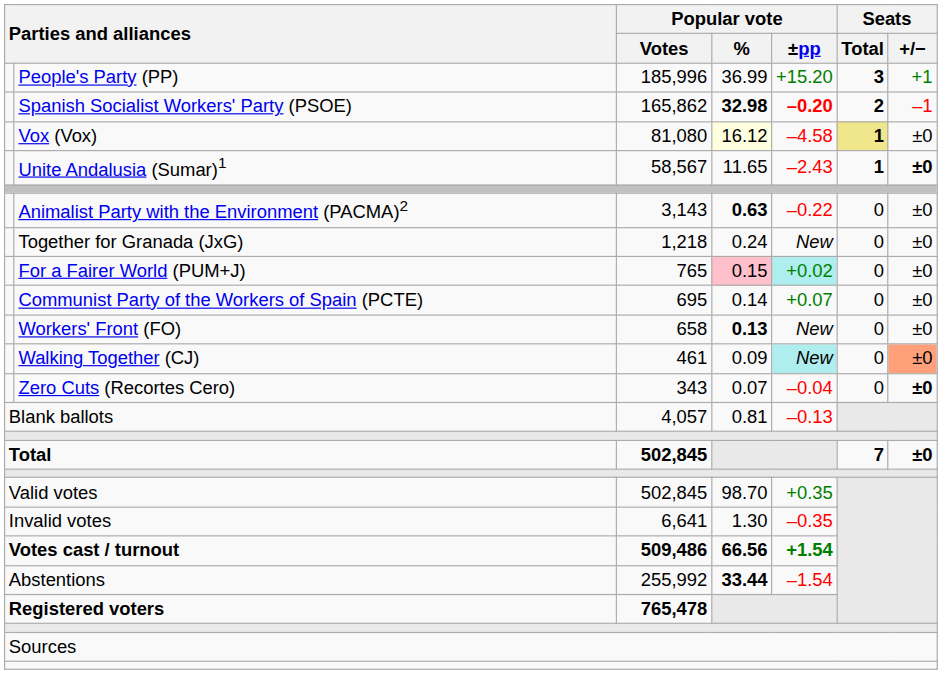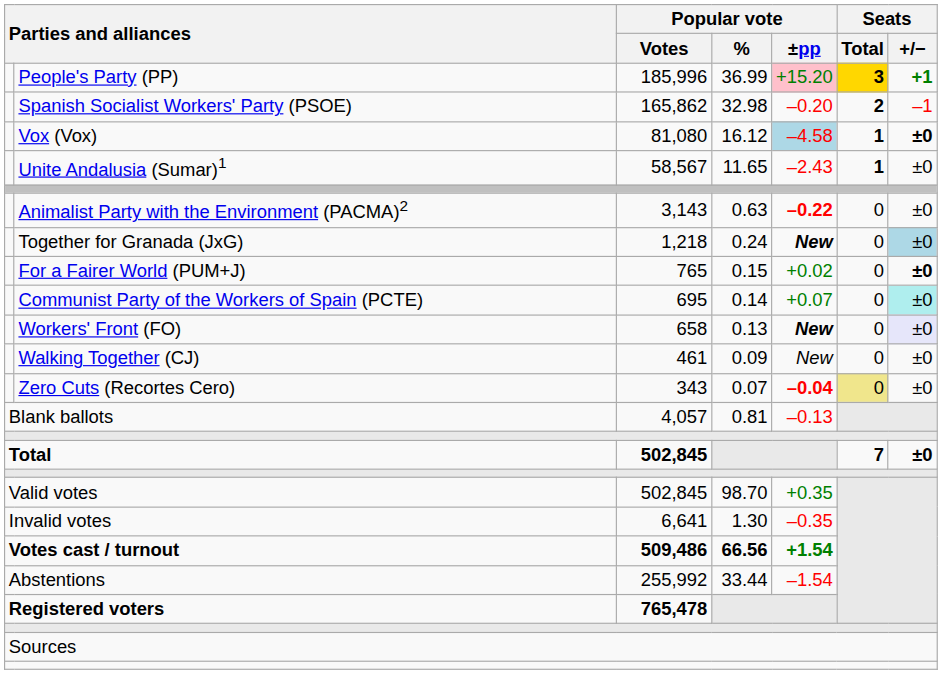(804, 77) no background -> (804, 77) pink background
(879, 77) no background -> (879, 77) gold background
(922, 77) normal -> (922, 77) bold
(745, 106) bold -> (745, 106) normal
(810, 106) bold -> (810, 106) normal
(745, 135) lightyellow background -> (745, 135) no background
(810, 135) no background -> (810, 135) lightblue background
(879, 135) khaki background -> (879, 135) no background
(922, 135) normal -> (922, 135) bold
(922, 167) bold -> (922, 167) normal
(750, 210) bold -> (750, 210) normal
(810, 210) normal -> (810, 210) bold
(814, 241) normal -> (814, 241) bold
(922, 241) no background -> (922, 241) lightblue background
(750, 270) pink background -> (750, 270) no background
(810, 270) paleturquoise background -> (810, 270) no background
(922, 270) normal -> (922, 270) bold
(922, 300) no background -> (922, 300) paleturquoise background
(750, 329) bold -> (750, 329) normal
(814, 329) normal -> (814, 329) bold
(922, 329) no background -> (922, 329) lavender background
(814, 358) paleturquoise background -> (814, 358) no background
(922, 358) lightsalmon background -> (922, 358) no background
(810, 387) normal -> (810, 387) bold
(879, 387) no background -> (879, 387) khaki background
(922, 387) bold -> (922, 387) normal
(745, 579) bold -> (745, 579) normal
